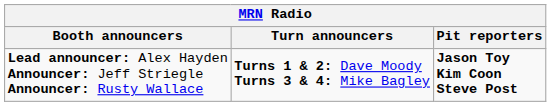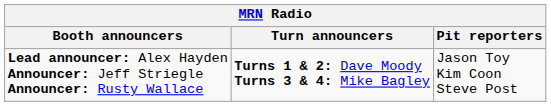(477, 75) bold -> (477, 75) normal
